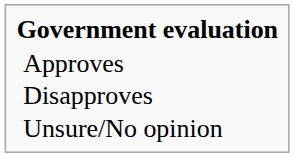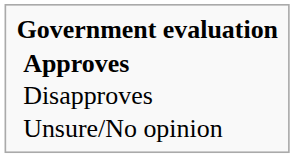(74, 63) normal -> (76, 63) bold
